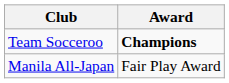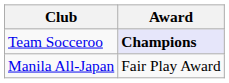(159, 41) no background -> (159, 41) lavender background
